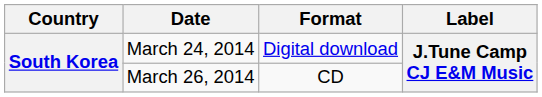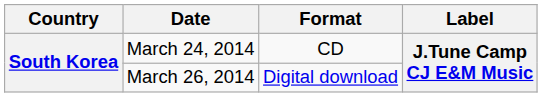(331, 48) Digital download -> (331, 48) CD
(331, 77) CD -> (331, 77) Digital download
